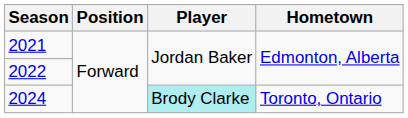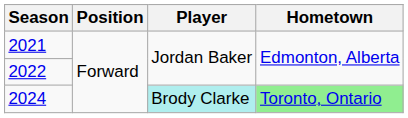(321, 98) no background -> (321, 98) lightgreen background
